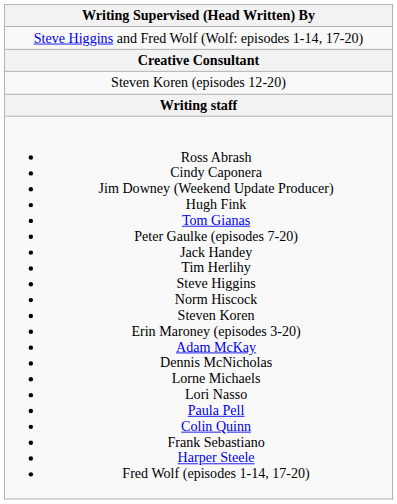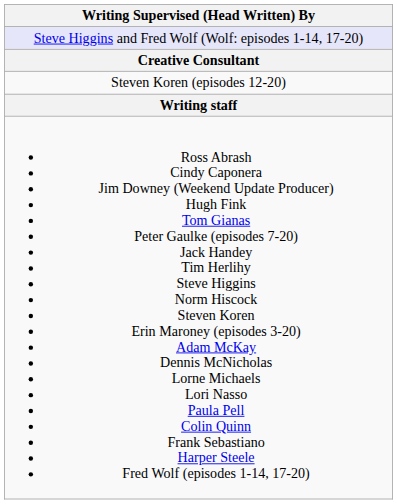(198, 37) no background -> (198, 37) lavender background
